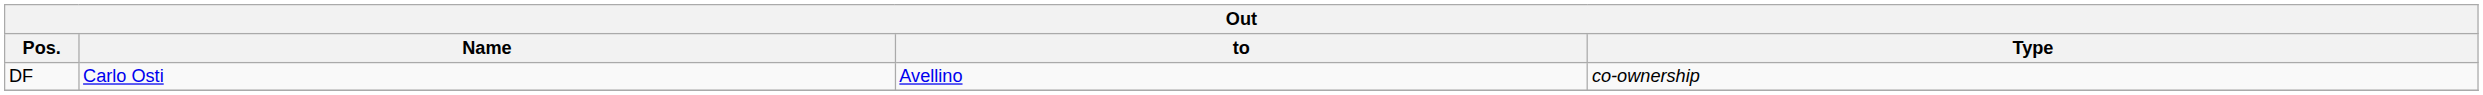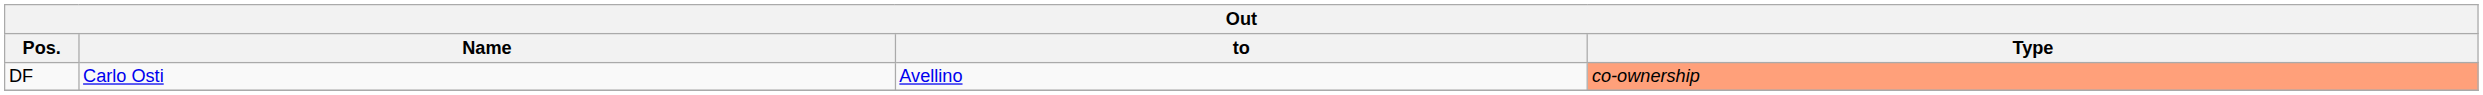(1646, 77) no background -> (1646, 77) lightsalmon background
